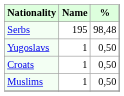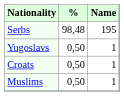columns swapped: (75, 13) <-> (105, 13)
